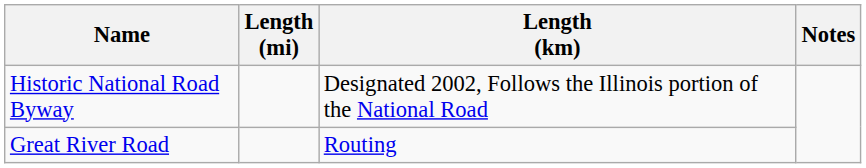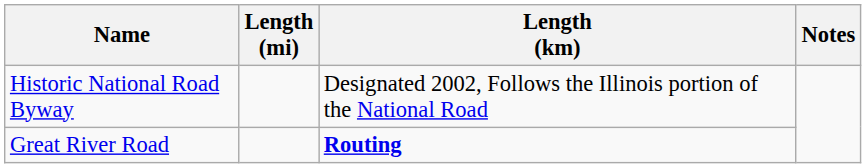(360, 144) normal -> (363, 144) bold
